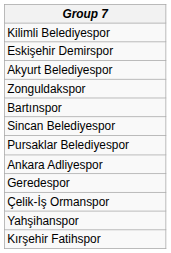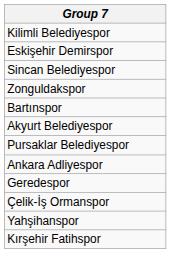(60, 70) Akyurt Belediyespor -> (61, 70) Sincan Belediyespor
(61, 127) Sincan Belediyespor -> (60, 127) Akyurt Belediyespor
